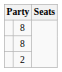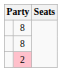(22, 59) no background -> (22, 59) pink background
